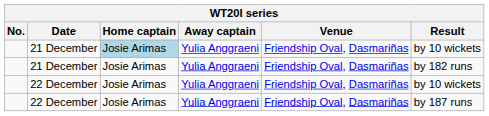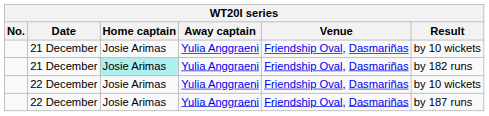(134, 48) lightblue background -> (134, 48) no background
(134, 66) no background -> (134, 66) paleturquoise background
